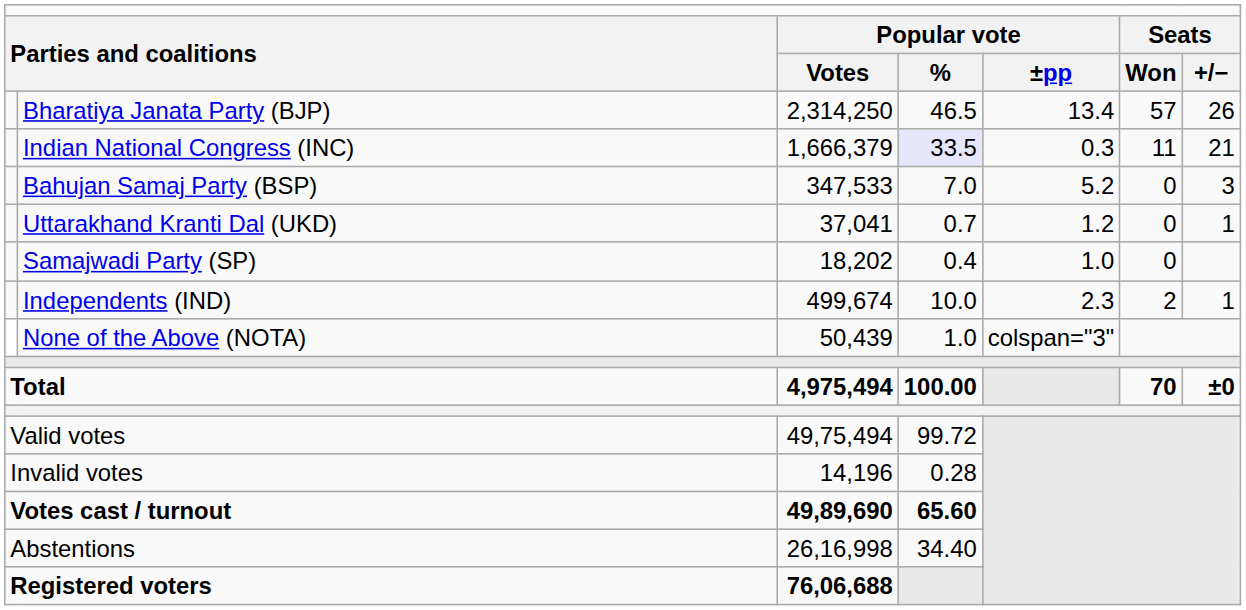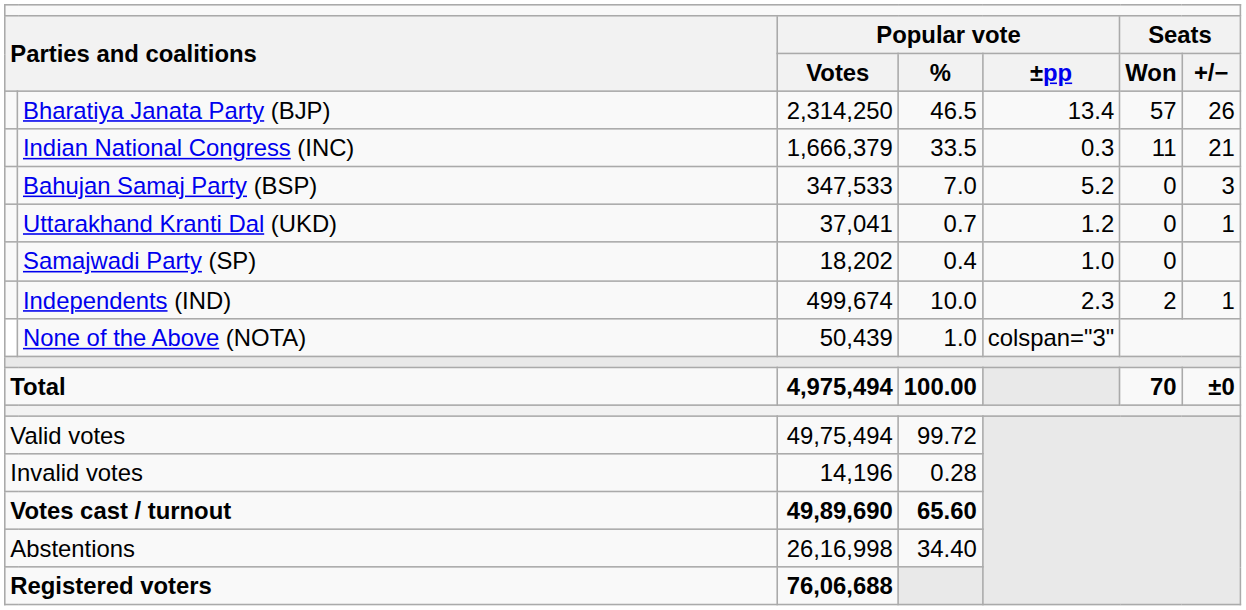(954, 148) lavender background -> (954, 148) no background
